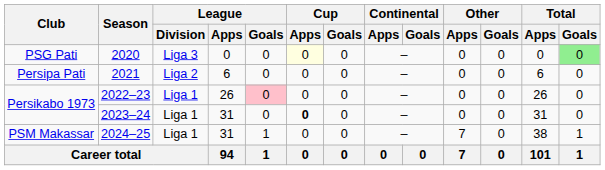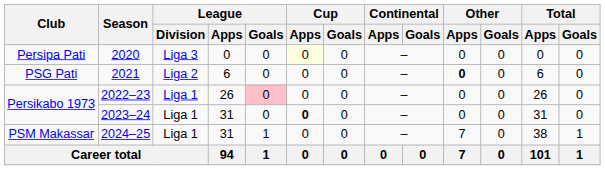(51, 54) PSG Pati -> (51, 54) Persipa Pati
(580, 54) lightgreen background -> (580, 54) no background
(51, 74) Persipa Pati -> (51, 74) PSG Pati
(462, 74) normal -> (462, 74) bold
